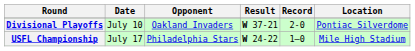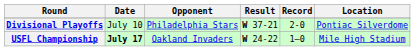(192, 25) Oakland Invaders -> (192, 25) Philadelphia Stars
(125, 39) normal -> (125, 39) bold
(192, 39) Philadelphia Stars -> (192, 39) Oakland Invaders
